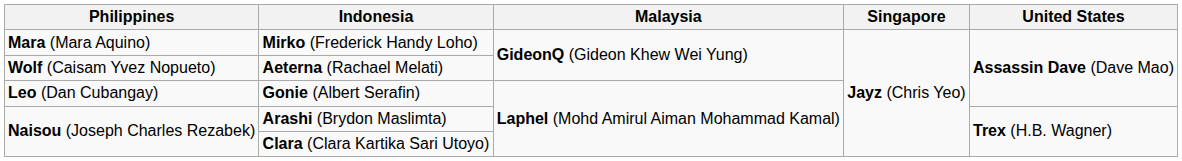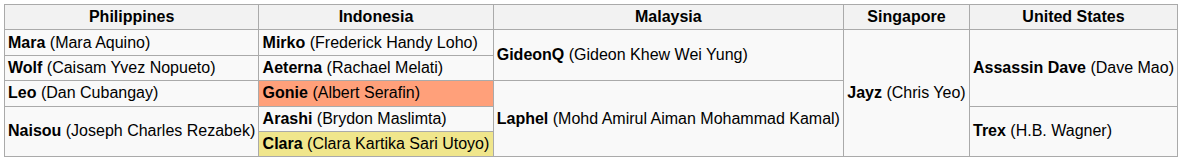(341, 93) no background -> (341, 93) lightsalmon background
(376, 144) no background -> (376, 144) khaki background
